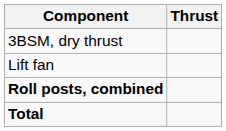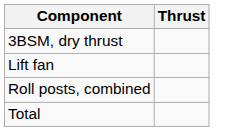(86, 89) bold -> (79, 89) normal
(26, 114) bold -> (24, 114) normal
